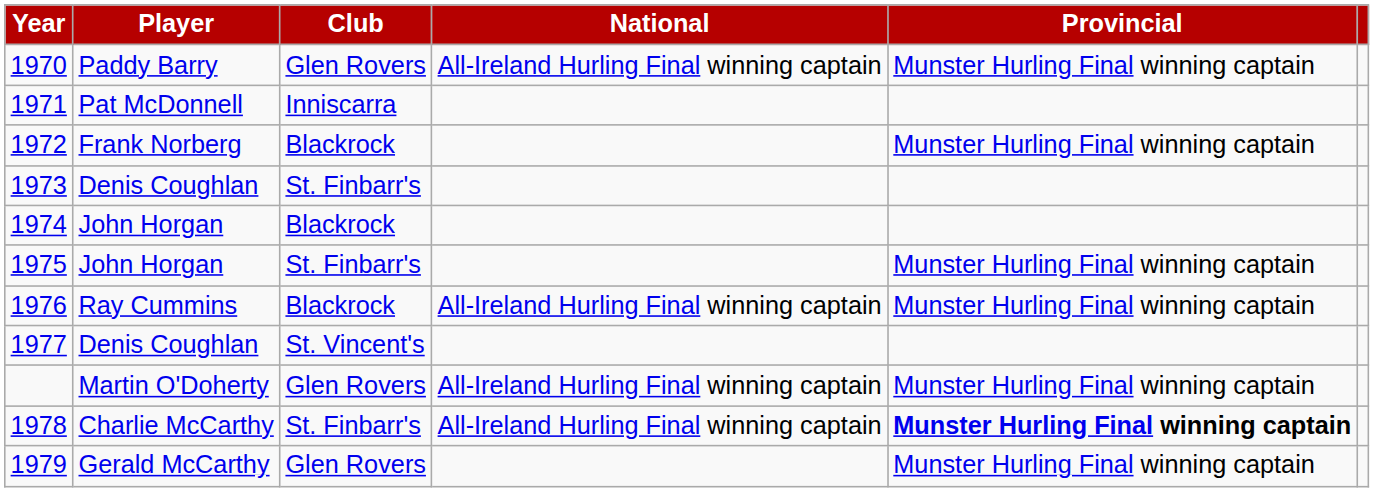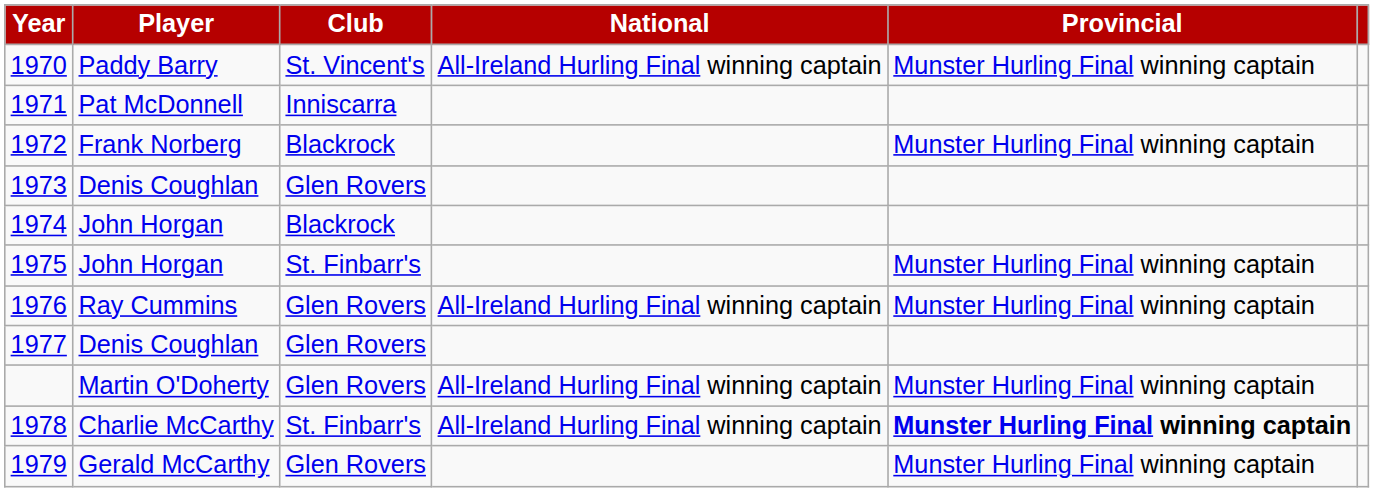(356, 64) Glen Rovers -> (355, 64) St. Vincent's
(353, 184) St. Finbarr's -> (356, 184) Glen Rovers
(340, 305) Blackrock -> (356, 305) Glen Rovers
(355, 345) St. Vincent's -> (356, 345) Glen Rovers
